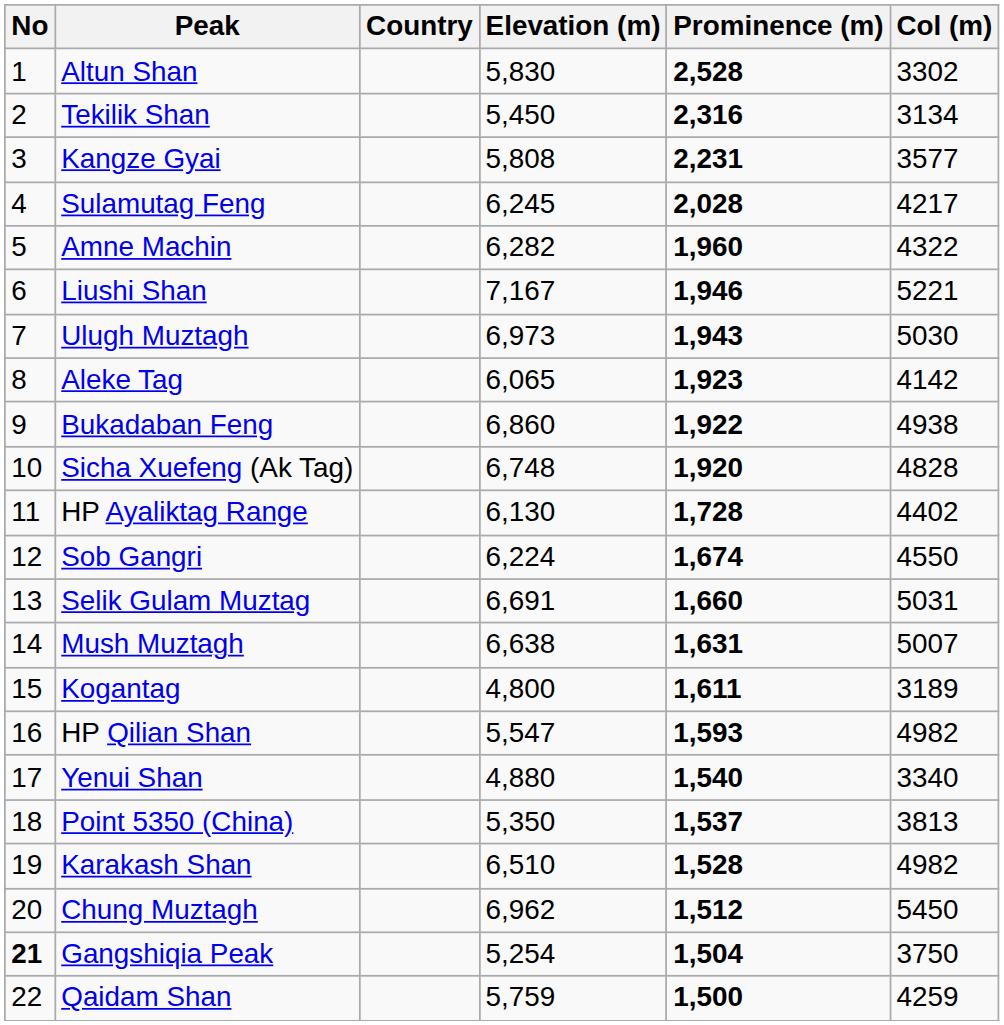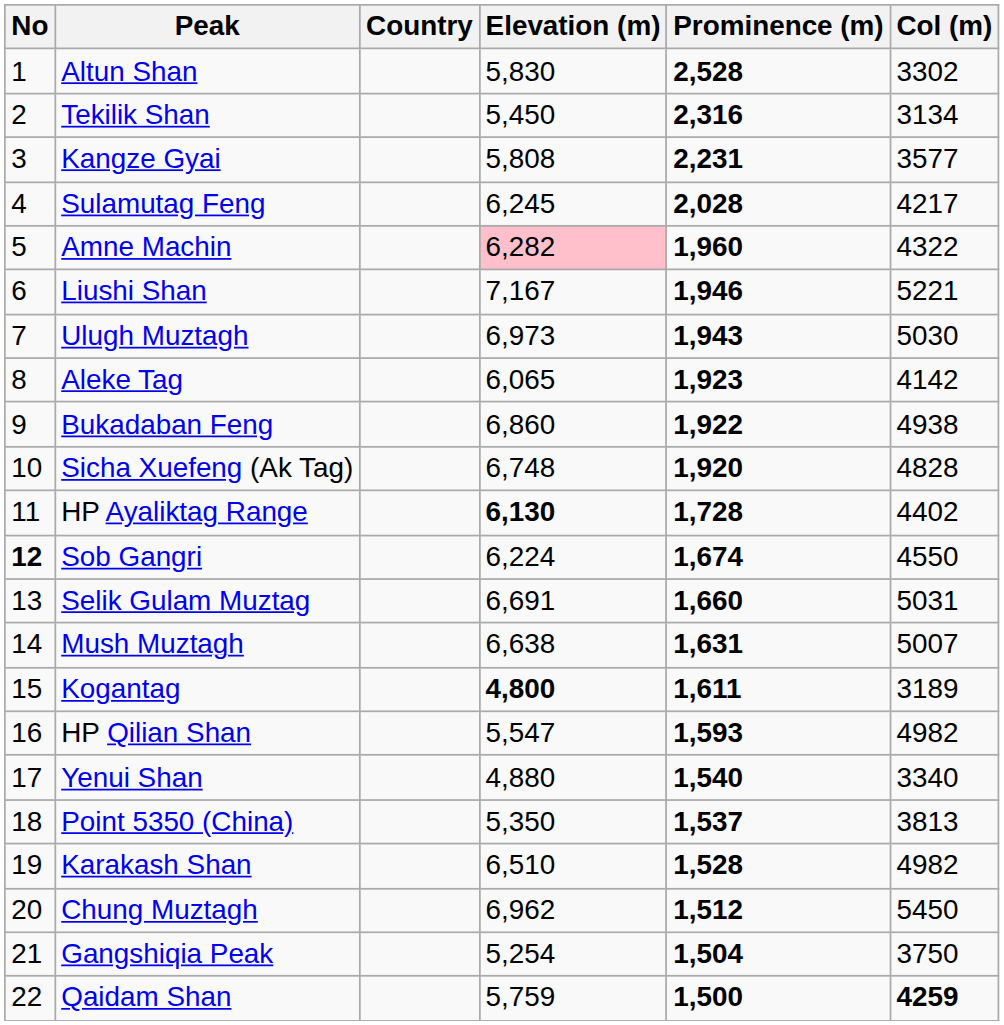(520, 247) no background -> (520, 247) pink background
(520, 512) normal -> (520, 512) bold
(27, 556) normal -> (27, 556) bold
(520, 688) normal -> (520, 688) bold
(27, 953) bold -> (27, 953) normal
(927, 997) normal -> (927, 997) bold
